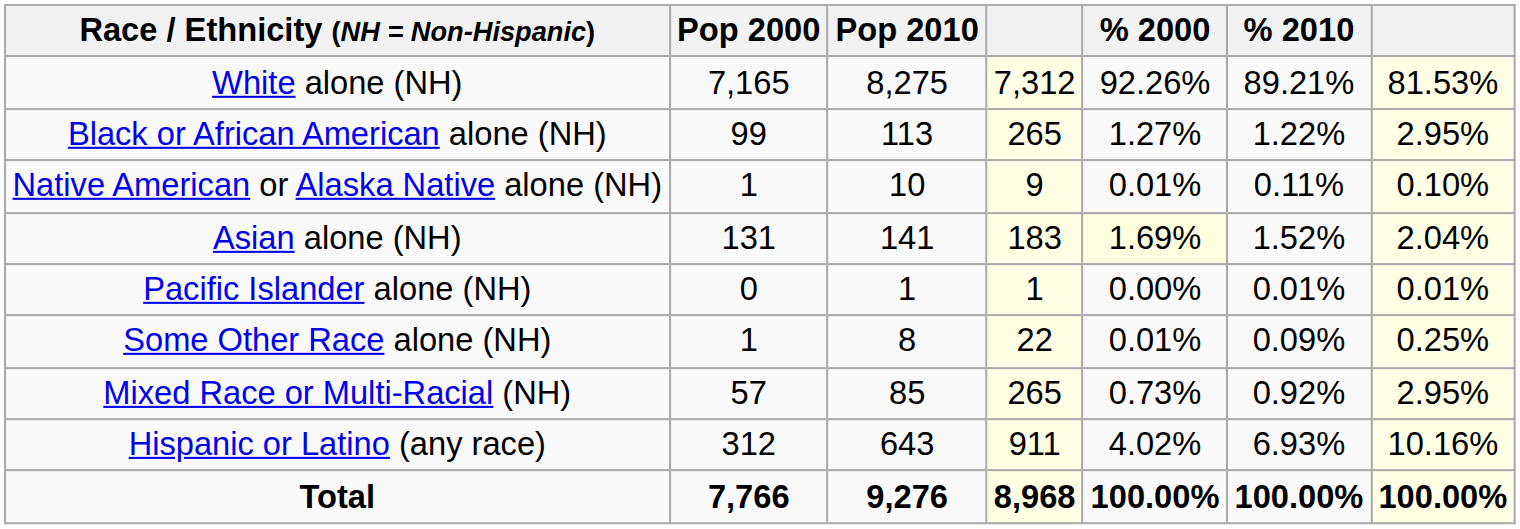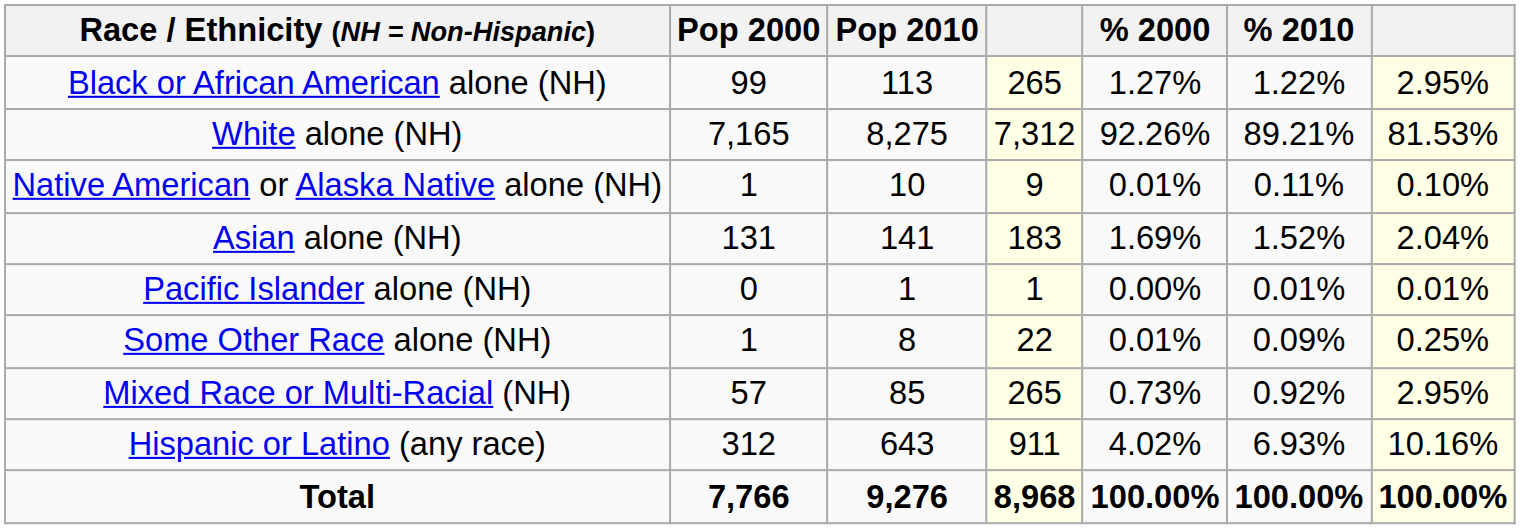rows swapped: (337, 82) <-> (337, 133)
(1155, 237) lightyellow background -> (1155, 237) no background
